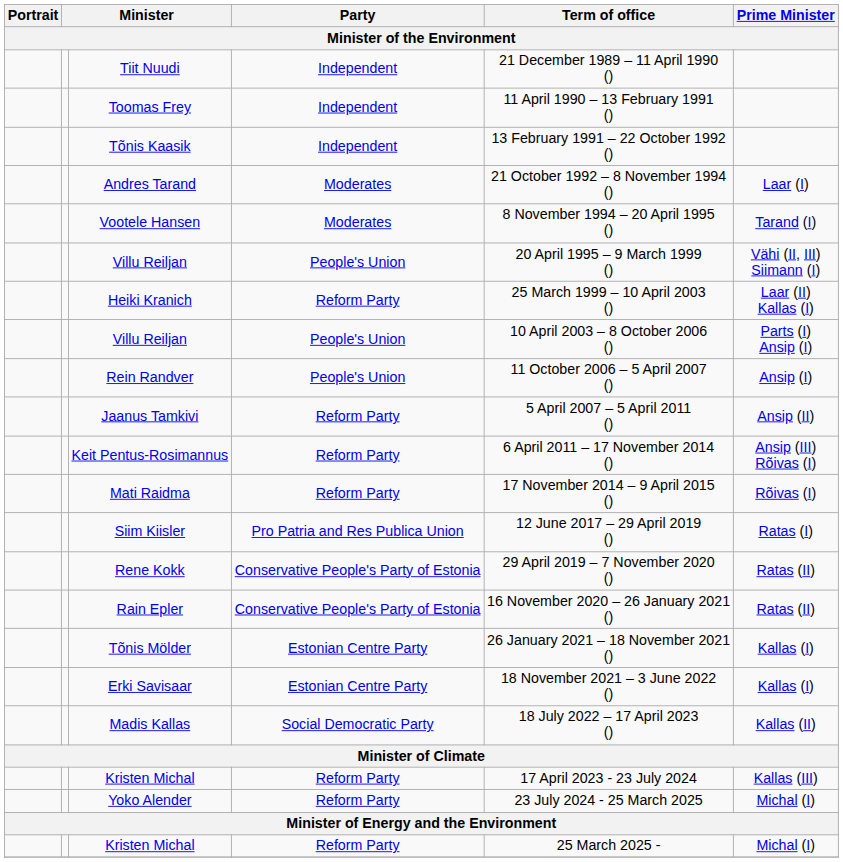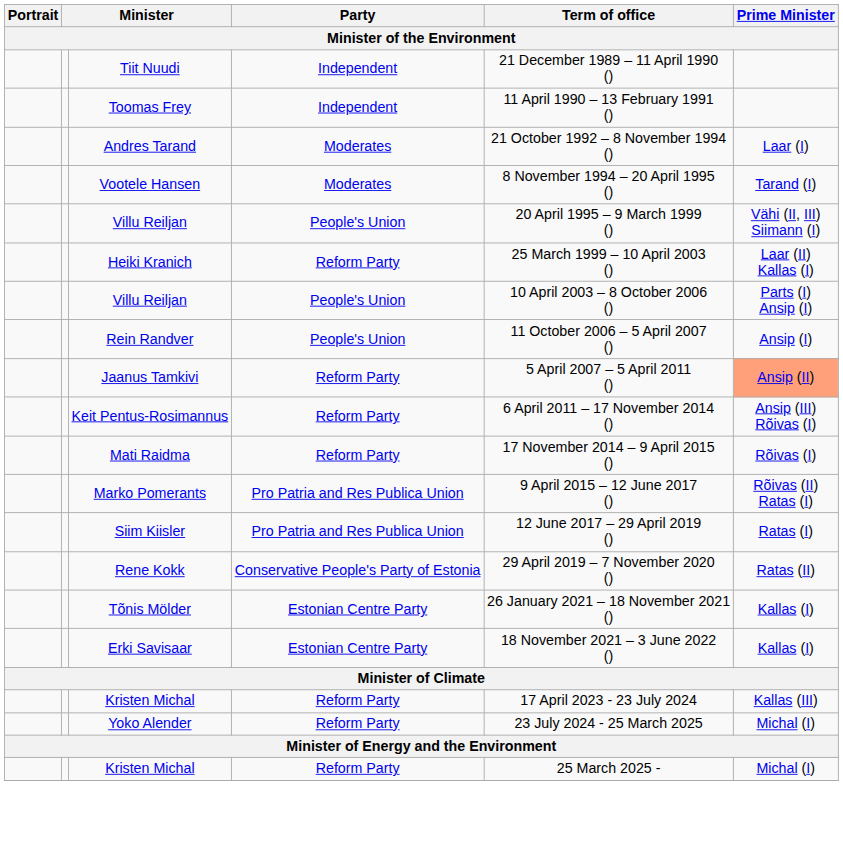- row: (150, 146)
(786, 416) no background -> (786, 377) lightsalmon background
+ row: (150, 493)
- row: (150, 609)
- row: (150, 725)
